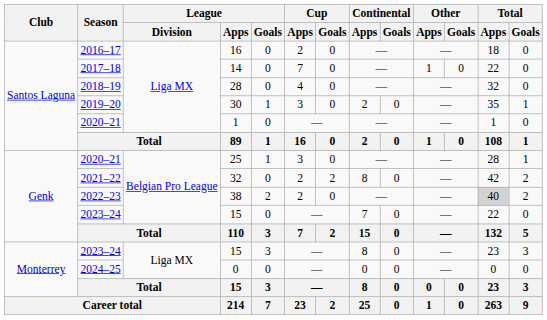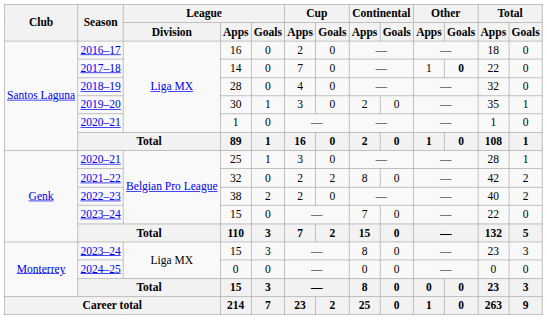(461, 68) normal -> (461, 68) bold
(493, 196) lightgrey background -> (493, 196) no background
